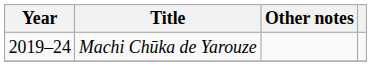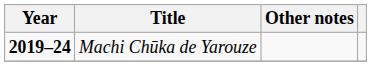(40, 46) normal -> (40, 46) bold
